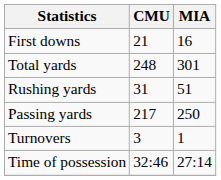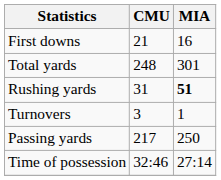(185, 89) normal -> (185, 89) bold
rows swapped: (50, 114) <-> (39, 138)
